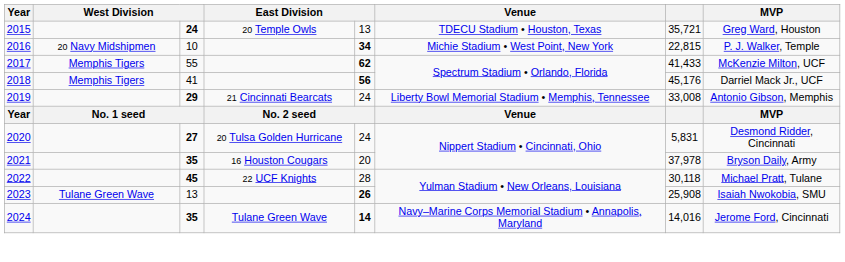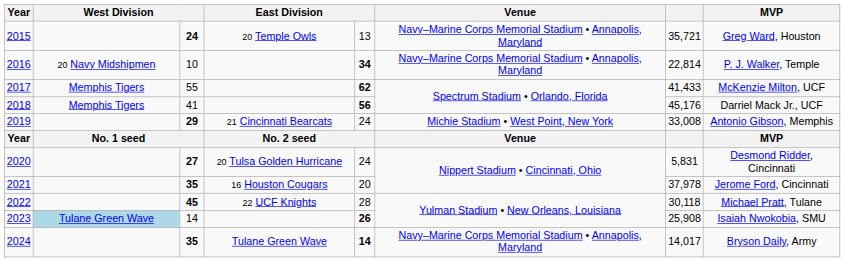(520, 30) TDECU Stadium • Houston, Texas -> (520, 36) Navy–Marine Corps Memorial Stadium • Annapolis, Maryland
(520, 47) Michie Stadium • West Point, New York -> (520, 65) Navy–Marine Corps Memorial Stadium • Annapolis, Maryland
(685, 47) 22,815 -> (685, 65) 22,814
(520, 98) Liberty Bowl Memorial Stadium • Memphis, Tennessee -> (520, 122) Michie Stadium • West Point, New York
(772, 161) Bryson Daily, Army -> (772, 185) Jerome Ford, Cincinnati
(106, 195) no background -> (106, 219) lightblue background
(192, 195) 13 -> (192, 219) 14
(685, 218) 14,016 -> (685, 242) 14,017
(772, 218) Jerome Ford, Cincinnati -> (772, 242) Bryson Daily, Army
